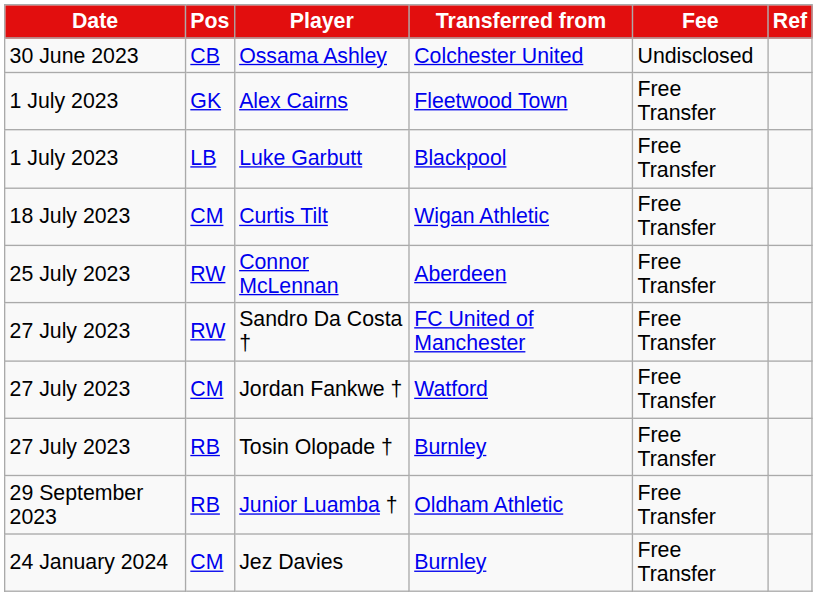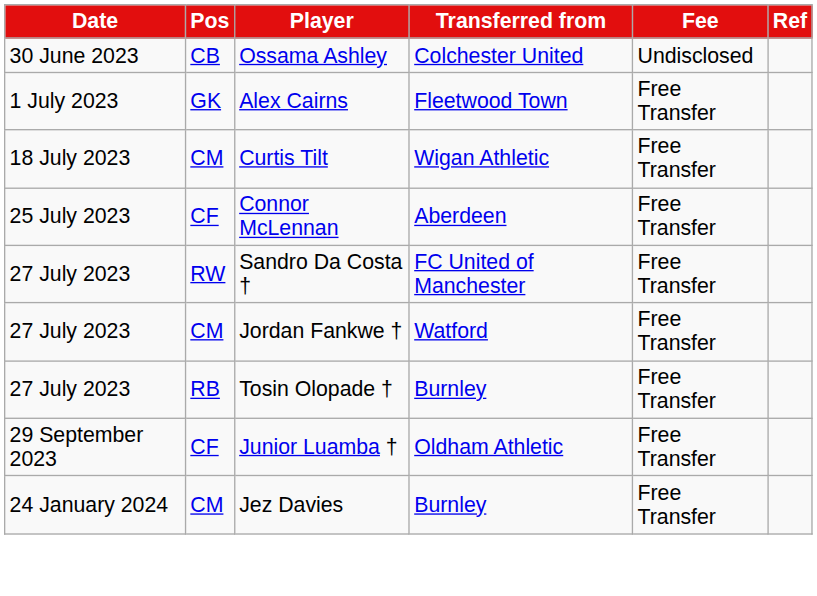- row: (301, 158)
(208, 273) RW -> (205, 216) CF
(205, 504) RB -> (205, 446) CF
